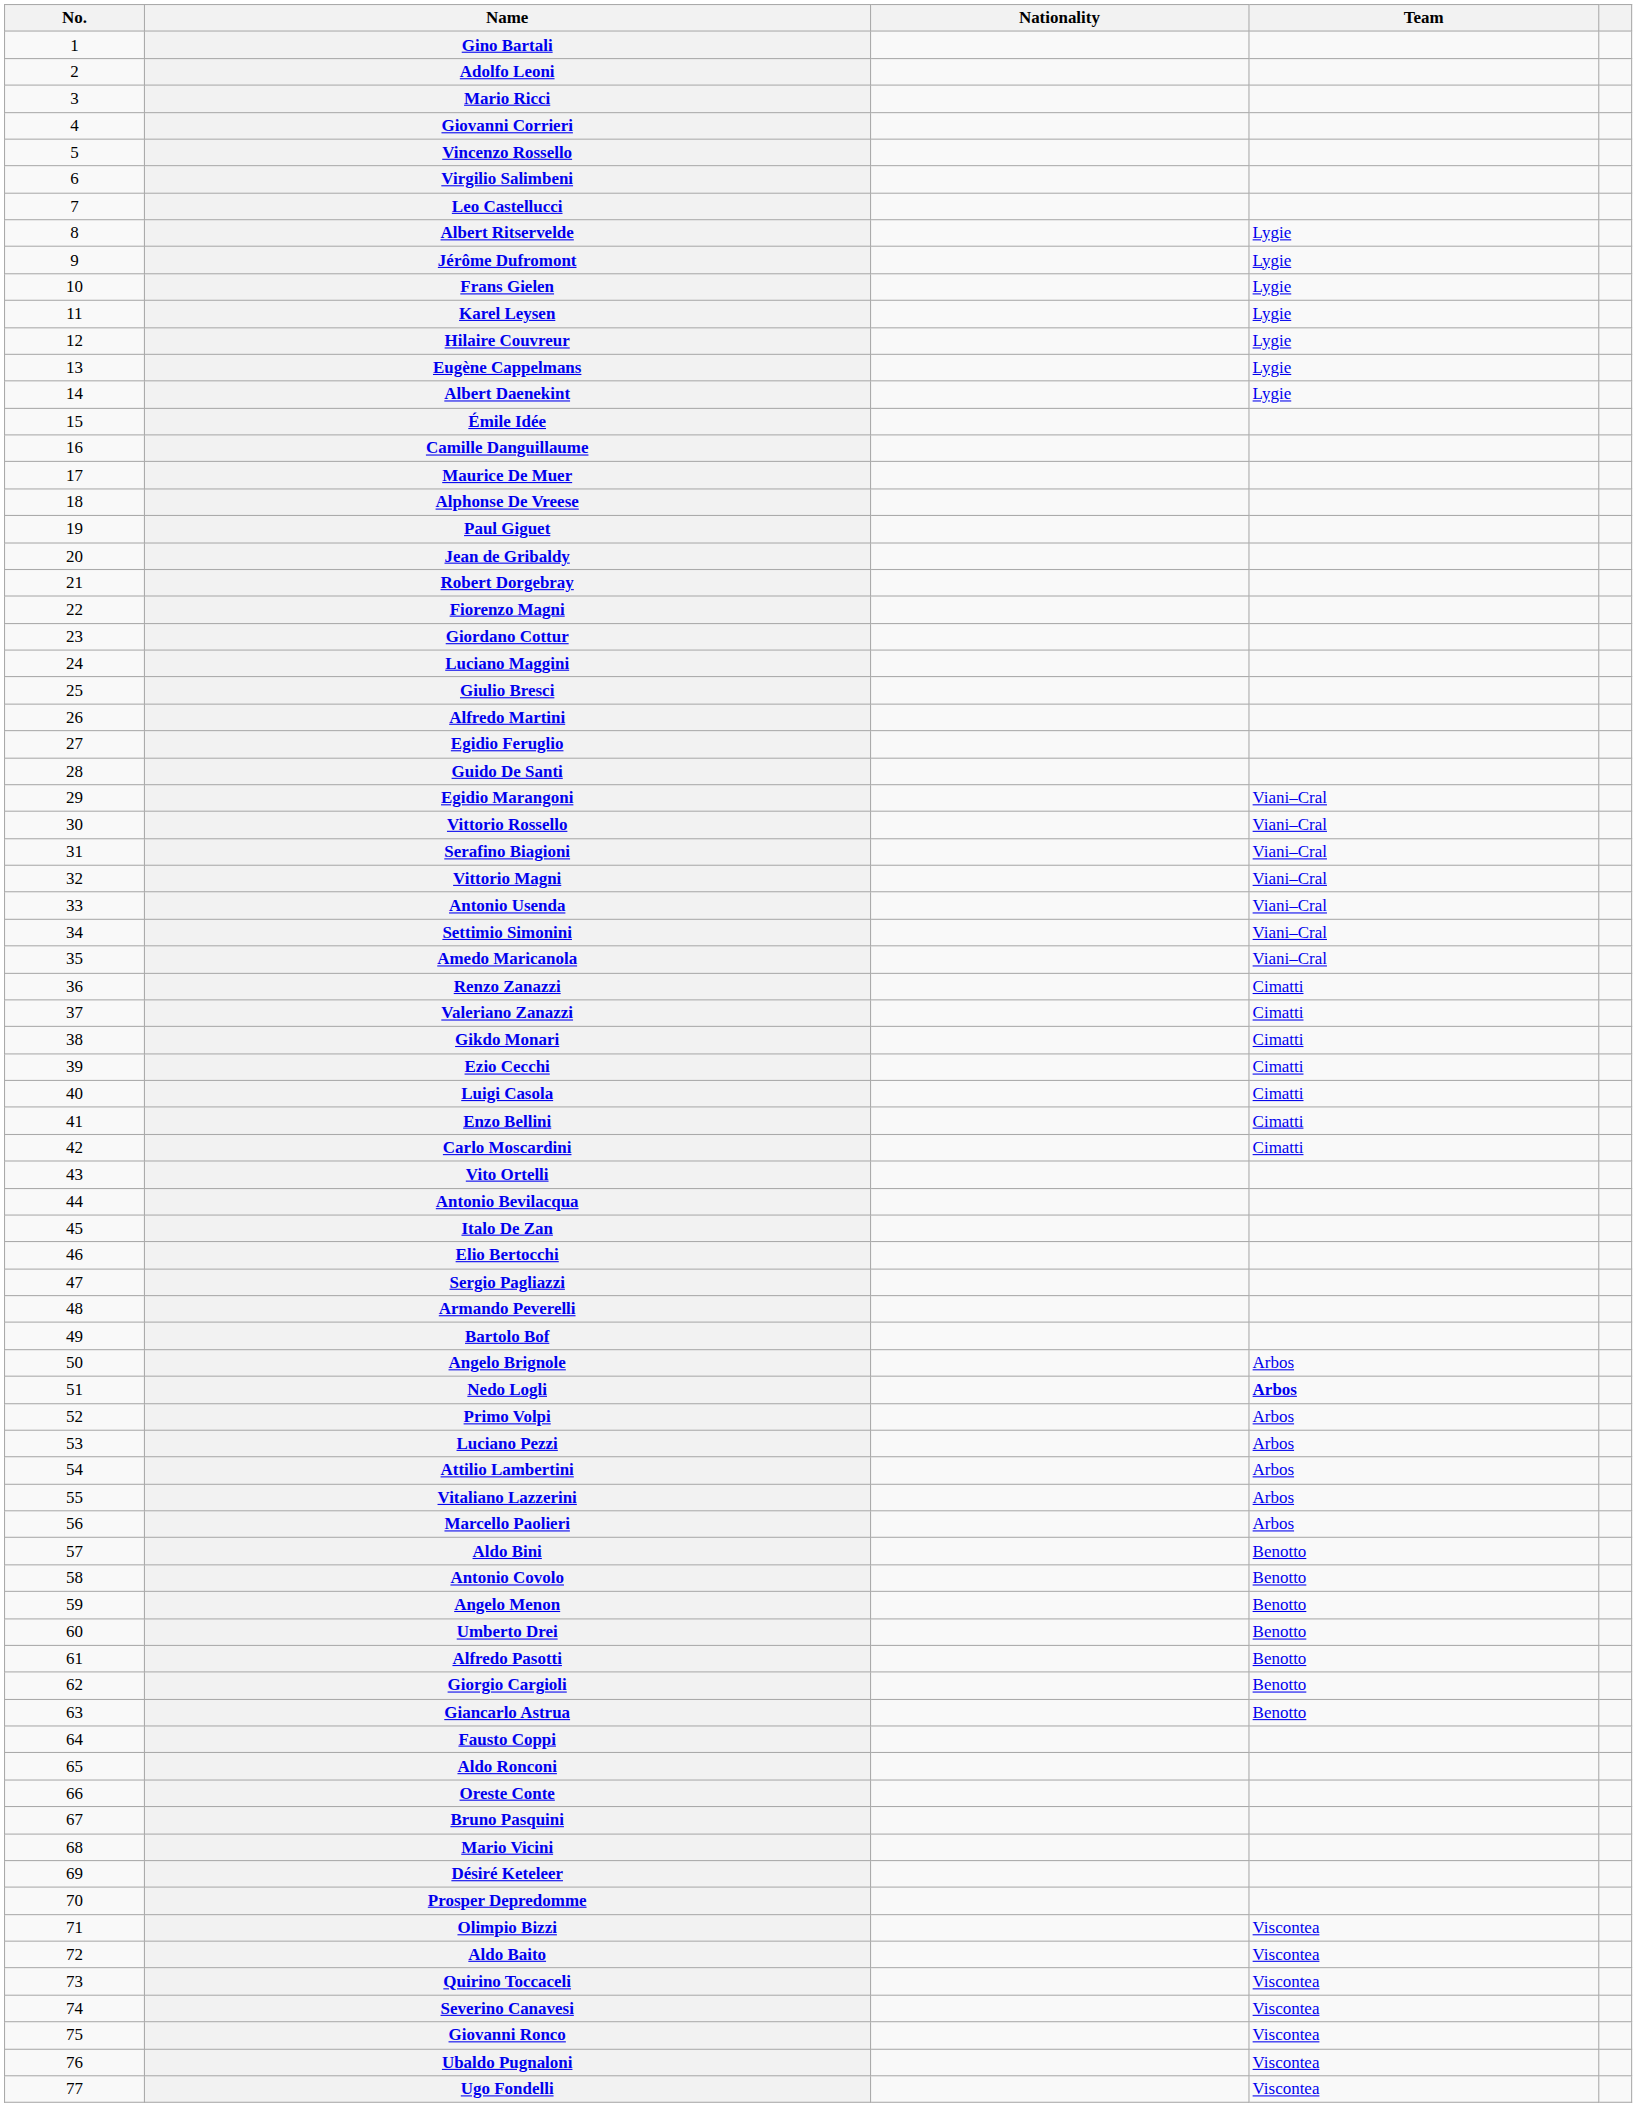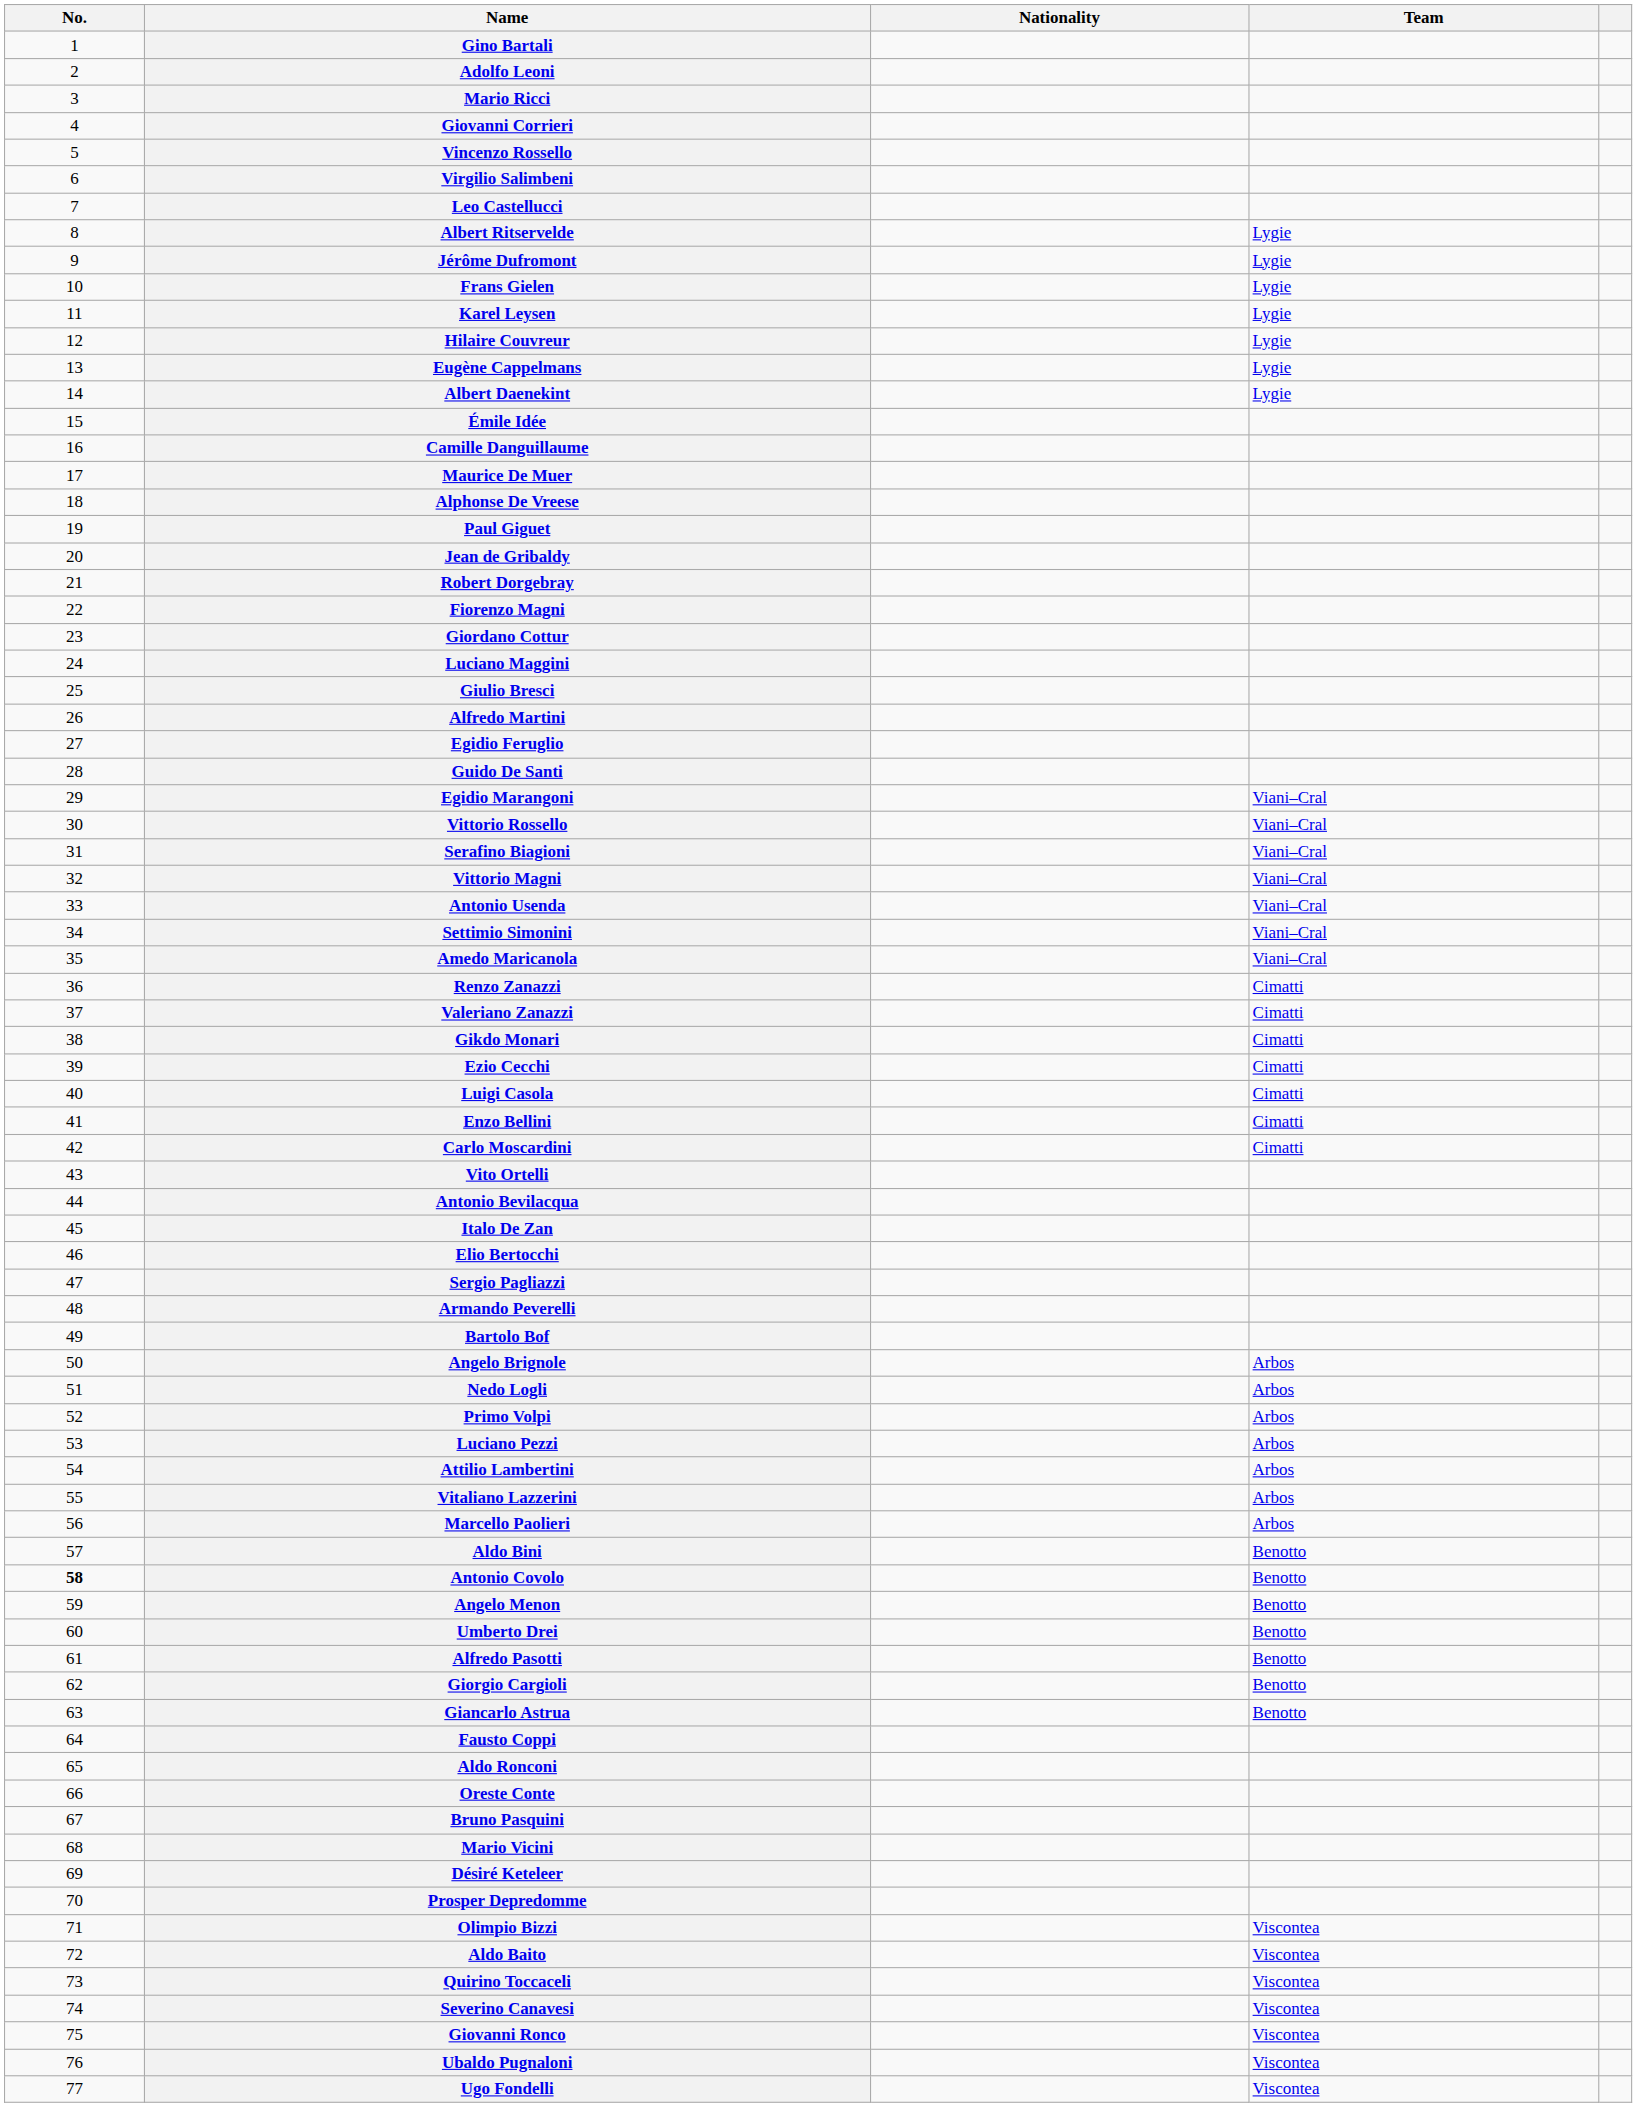(1275, 1389) bold -> (1273, 1389) normal
(74, 1578) normal -> (74, 1578) bold
